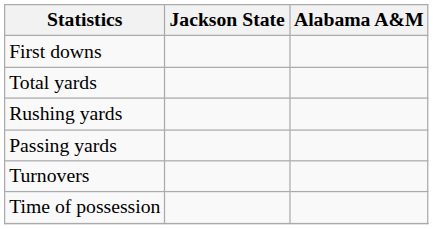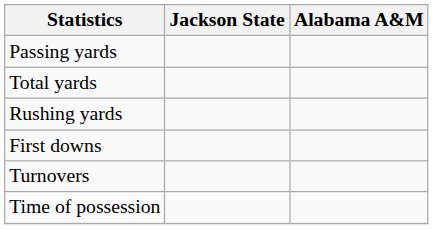rows swapped: (55, 51) <-> (63, 144)
